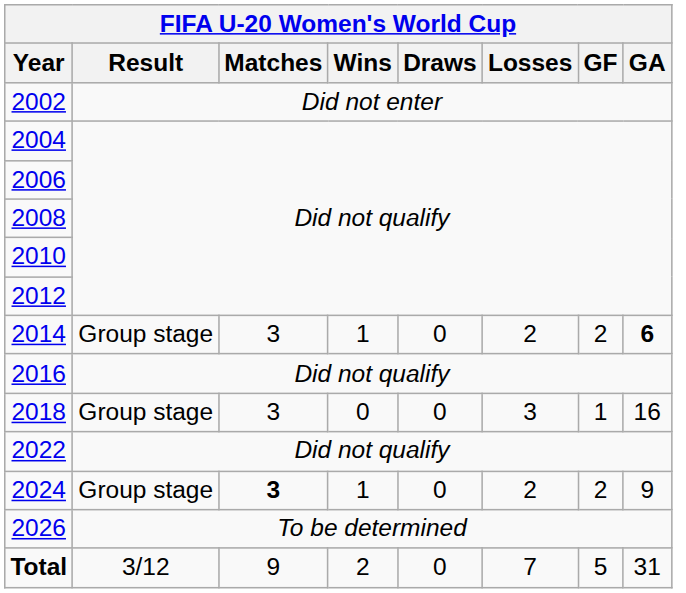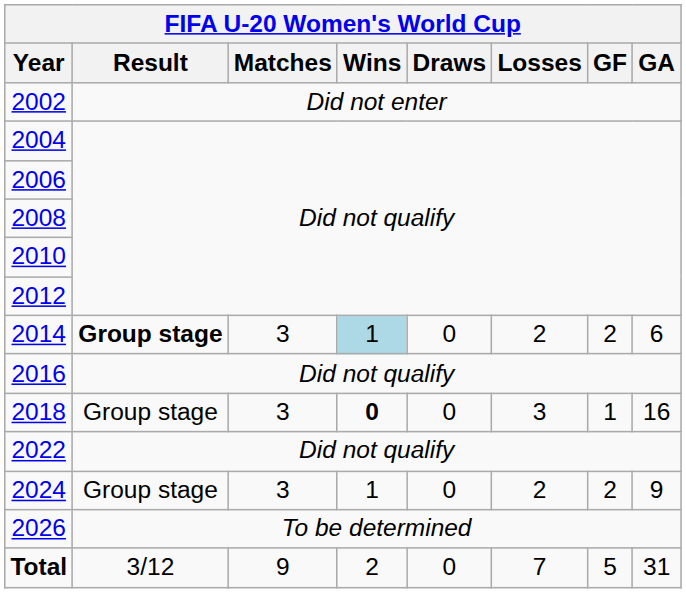(146, 334) normal -> (150, 334) bold
(363, 334) no background -> (372, 334) lightblue background
(647, 334) bold -> (657, 334) normal
(363, 412) normal -> (372, 412) bold
(273, 489) bold -> (283, 489) normal
